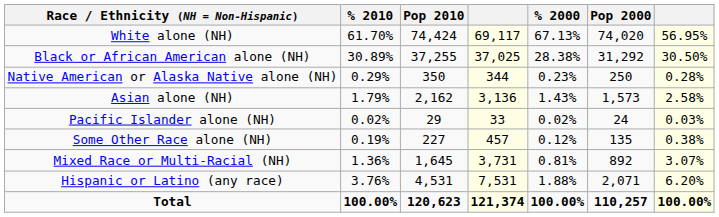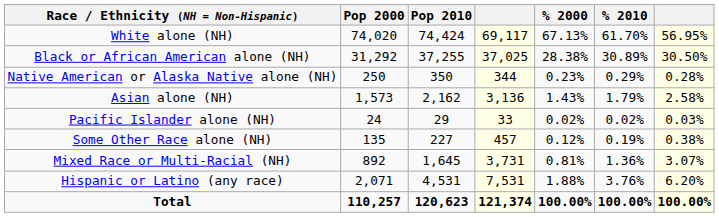columns swapped: (621, 15) <-> (370, 15)
